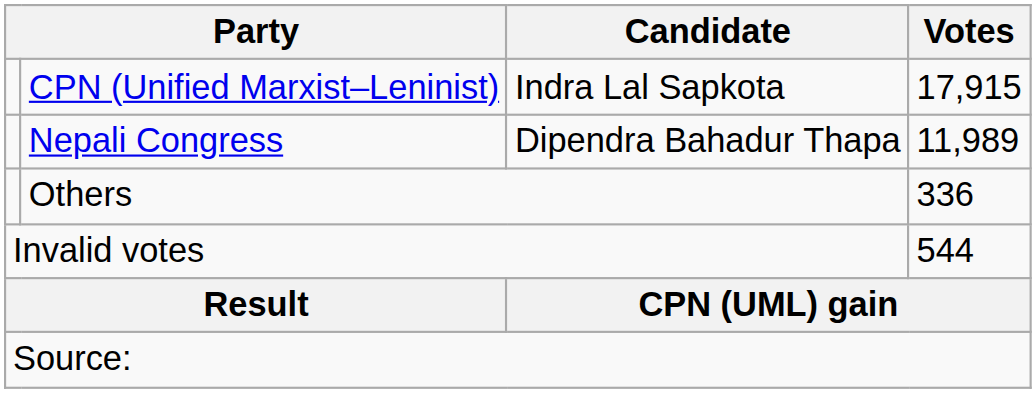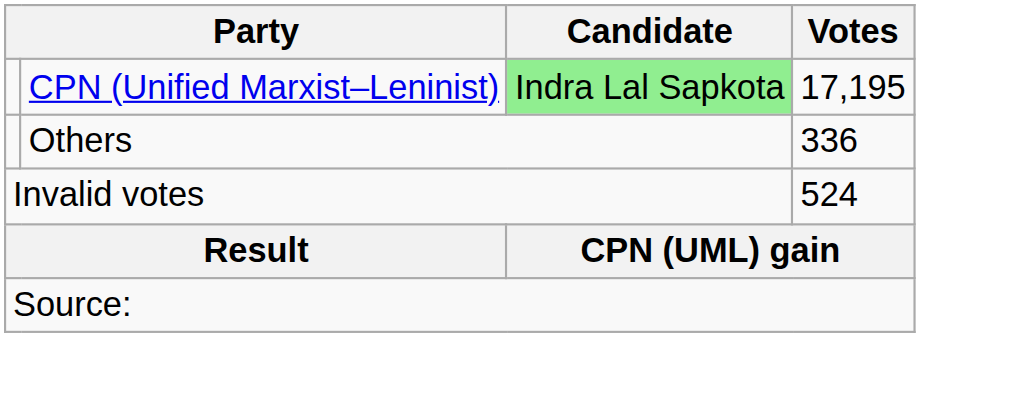(650, 86) no background -> (650, 86) lightgreen background
(969, 86) 17,915 -> (853, 86) 17,195
- row: (156, 140)
(945, 250) 544 -> (829, 195) 524
